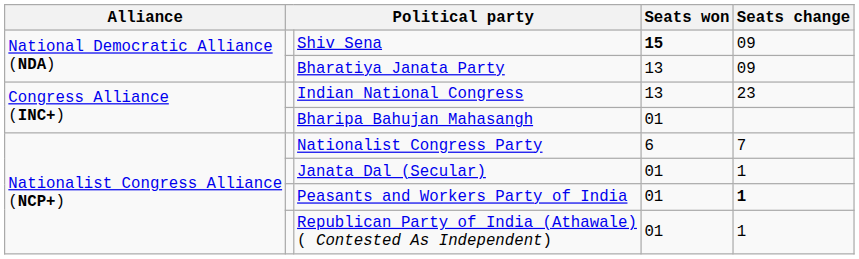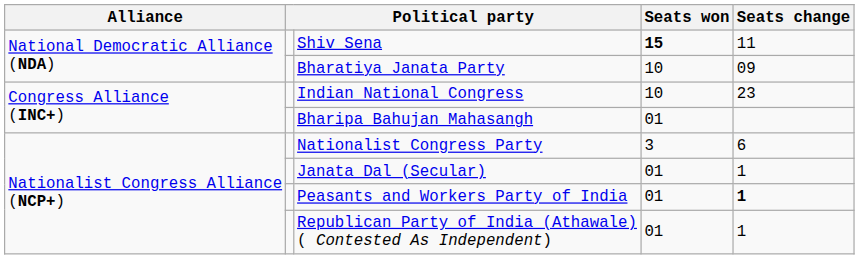(746, 43) 09 -> (746, 43) 11
(654, 69) 13 -> (654, 69) 10
(654, 94) 13 -> (654, 94) 10
(649, 146) 6 -> (649, 146) 3
(742, 146) 7 -> (742, 146) 6
